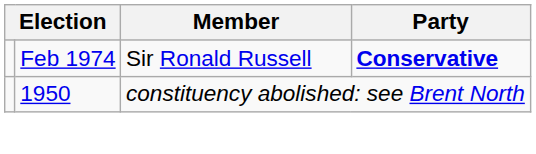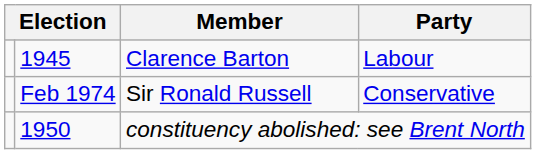+ row: (208, 58)
(427, 58) bold -> (429, 93) normal
